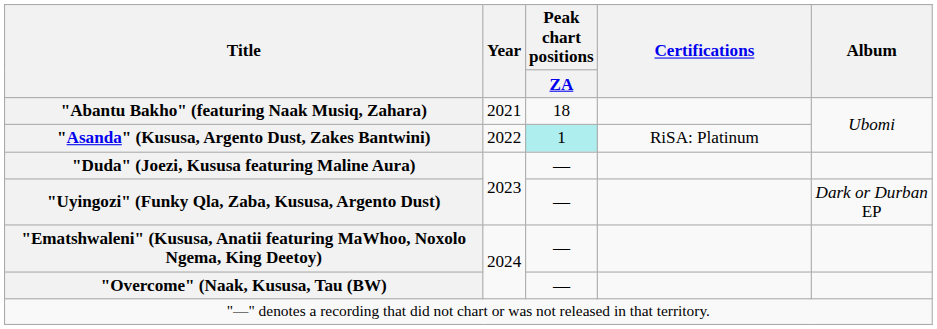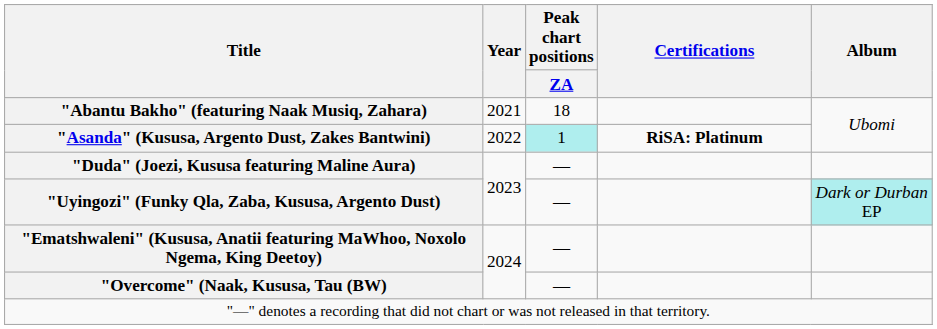(704, 138) normal -> (704, 138) bold
(872, 201) no background -> (872, 201) paleturquoise background
